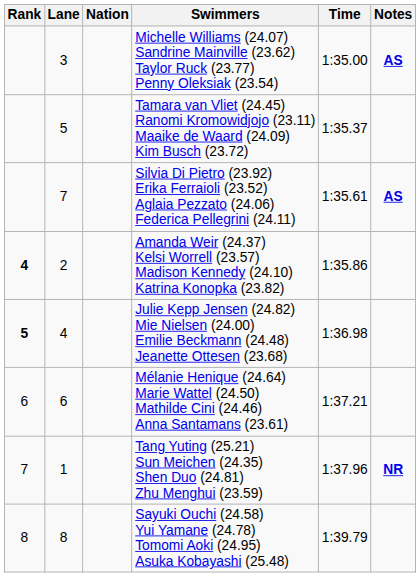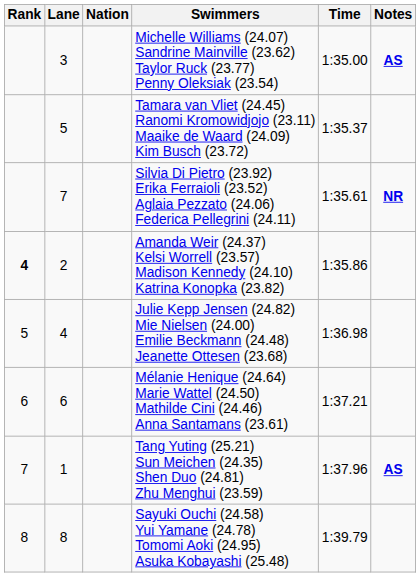(393, 196) AS -> (393, 196) NR
(24, 333) bold -> (24, 333) normal
(393, 470) NR -> (393, 470) AS
